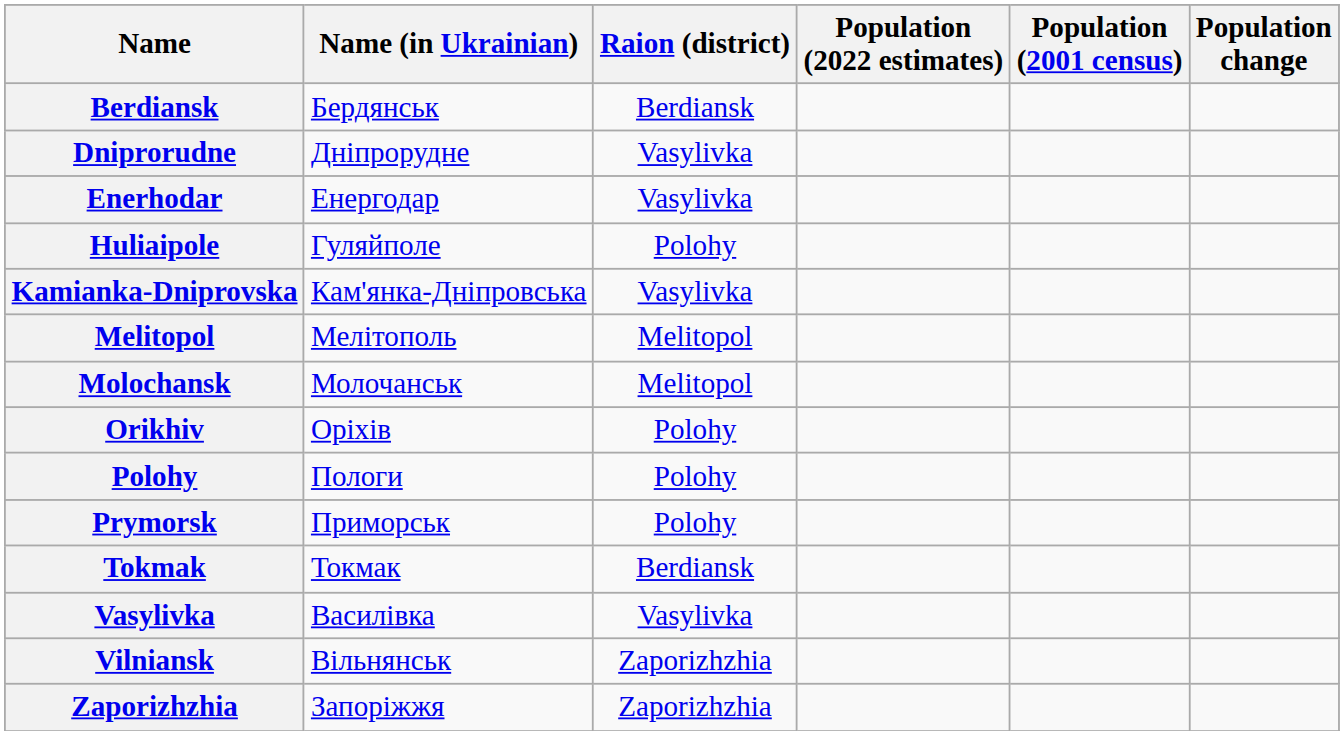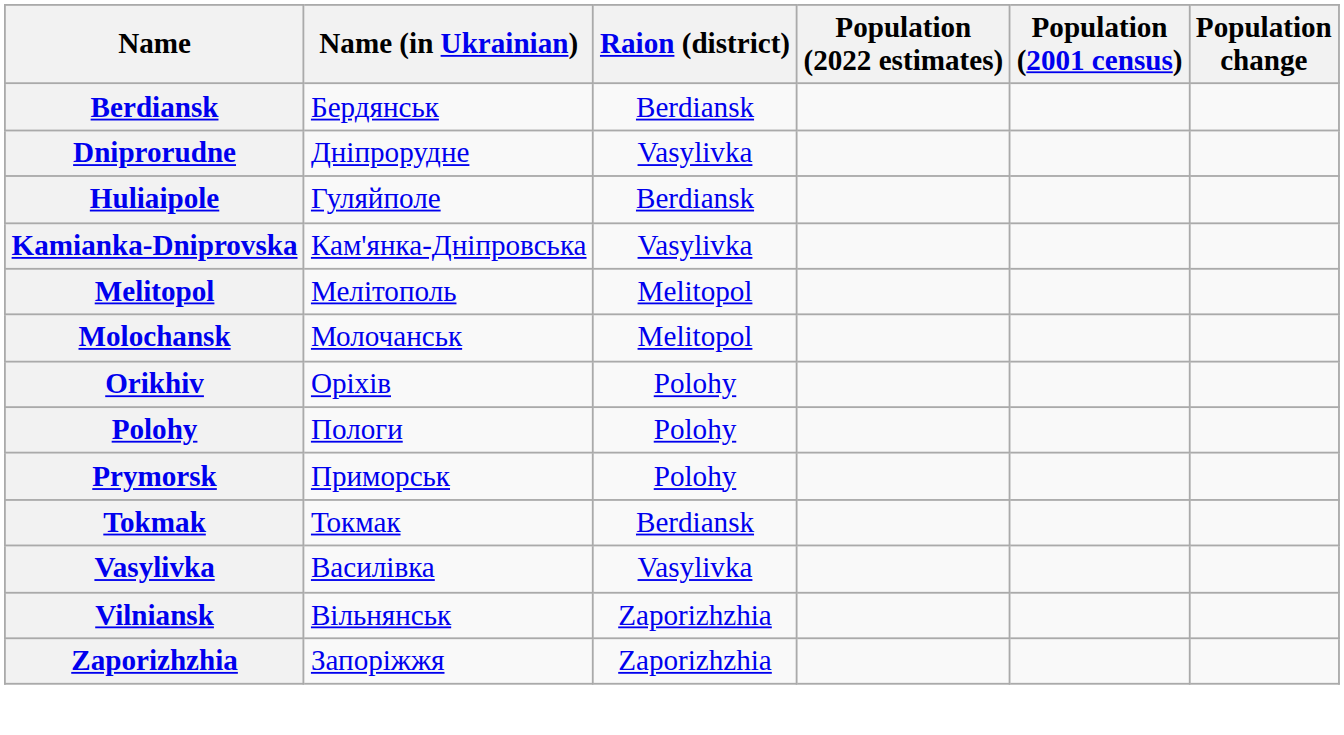- row: (155, 198)
(695, 245) Polohy -> (695, 198) Berdiansk
